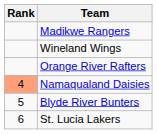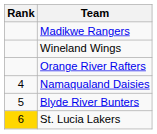(21, 84) lightsalmon background -> (21, 84) no background
(21, 119) no background -> (21, 119) gold background
